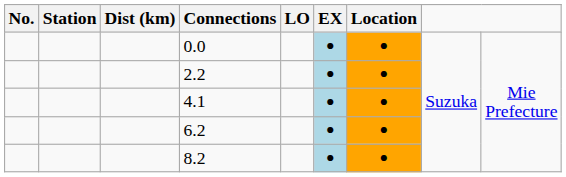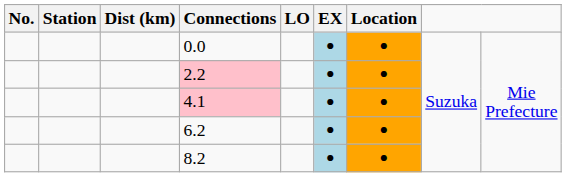(195, 74) no background -> (195, 74) pink background
(195, 102) no background -> (195, 102) pink background
